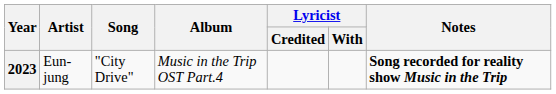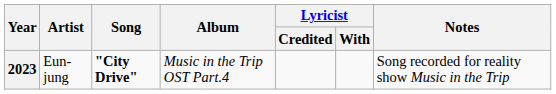(114, 69) normal -> (116, 69) bold
(446, 69) bold -> (449, 69) normal
